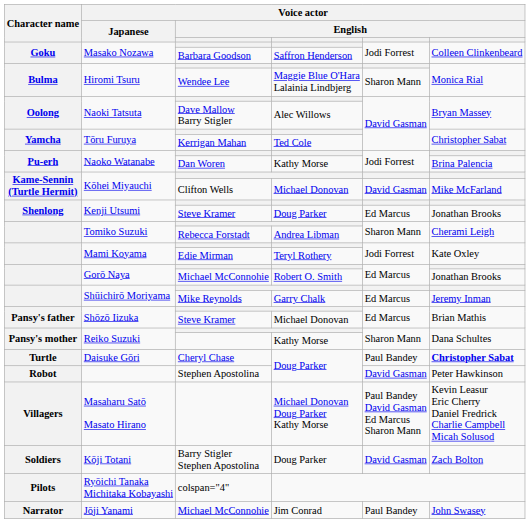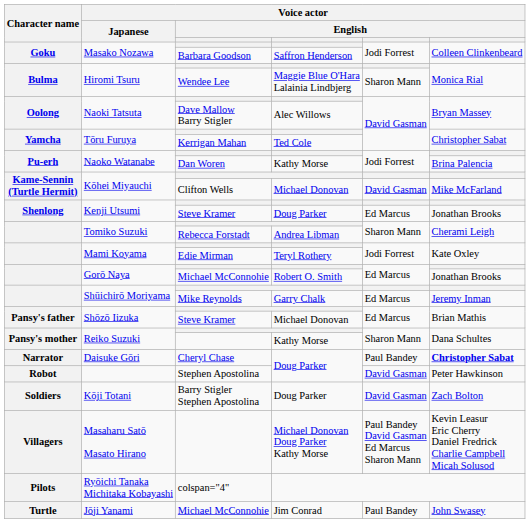(43, 357) Turtle -> (43, 357) Narrator
rows swapped: (115, 413) <-> (107, 459)
(43, 510) Narrator -> (43, 510) Turtle
